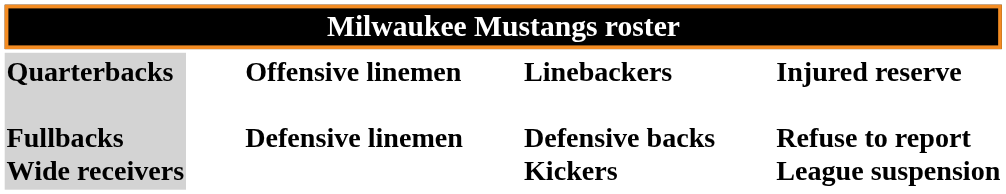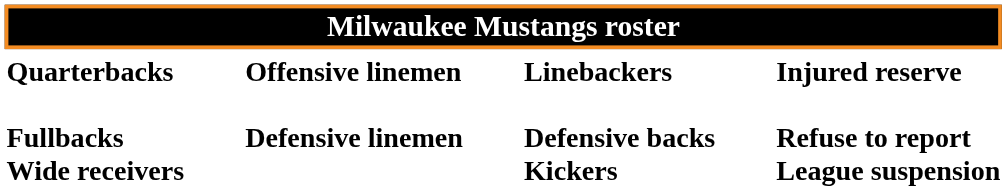(95, 120) lightgrey background -> (95, 120) no background
